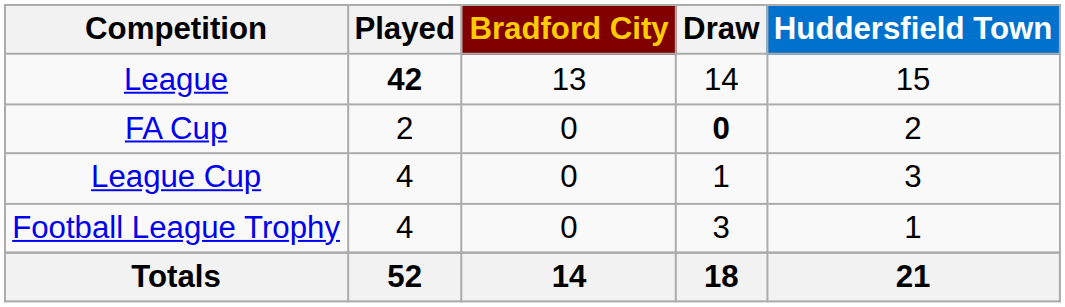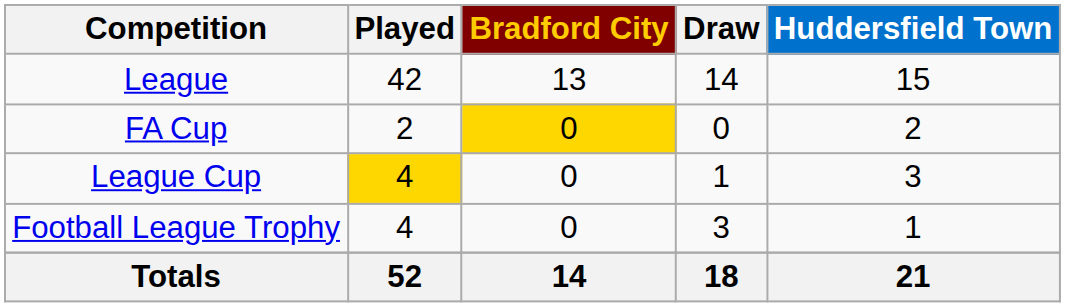(405, 78) bold -> (405, 78) normal
(569, 128) no background -> (569, 128) gold background
(721, 128) bold -> (721, 128) normal
(405, 177) no background -> (405, 177) gold background
